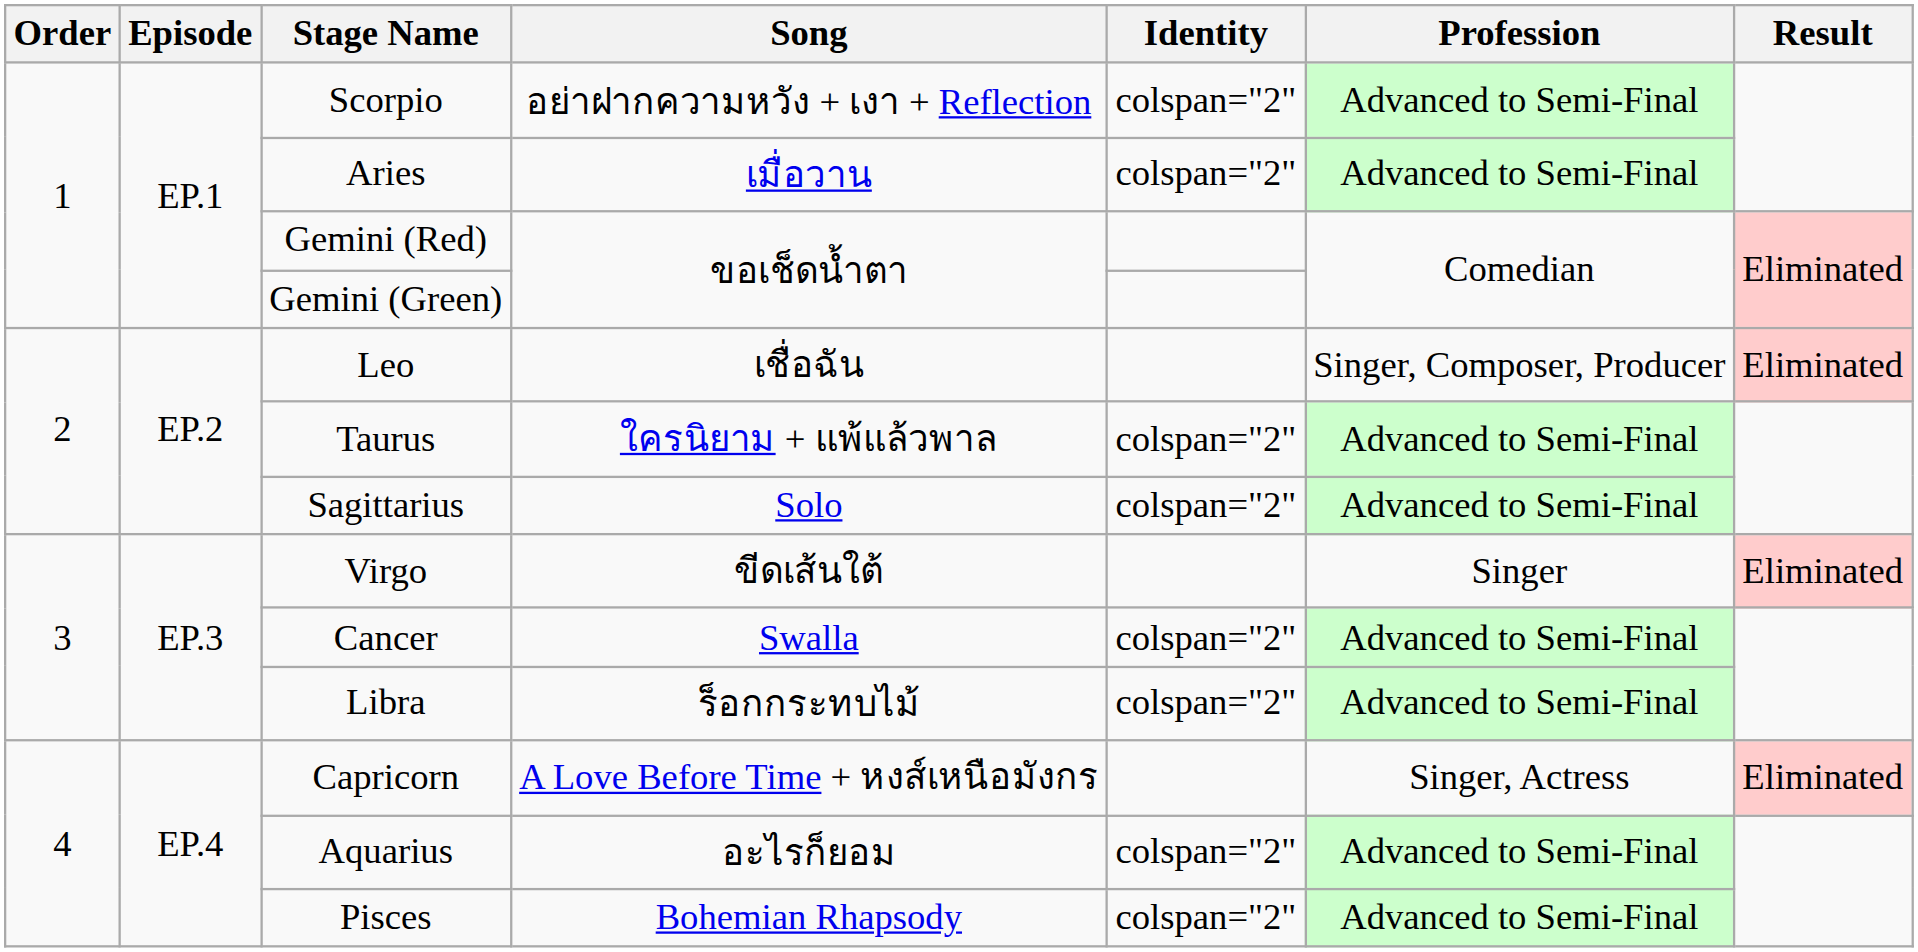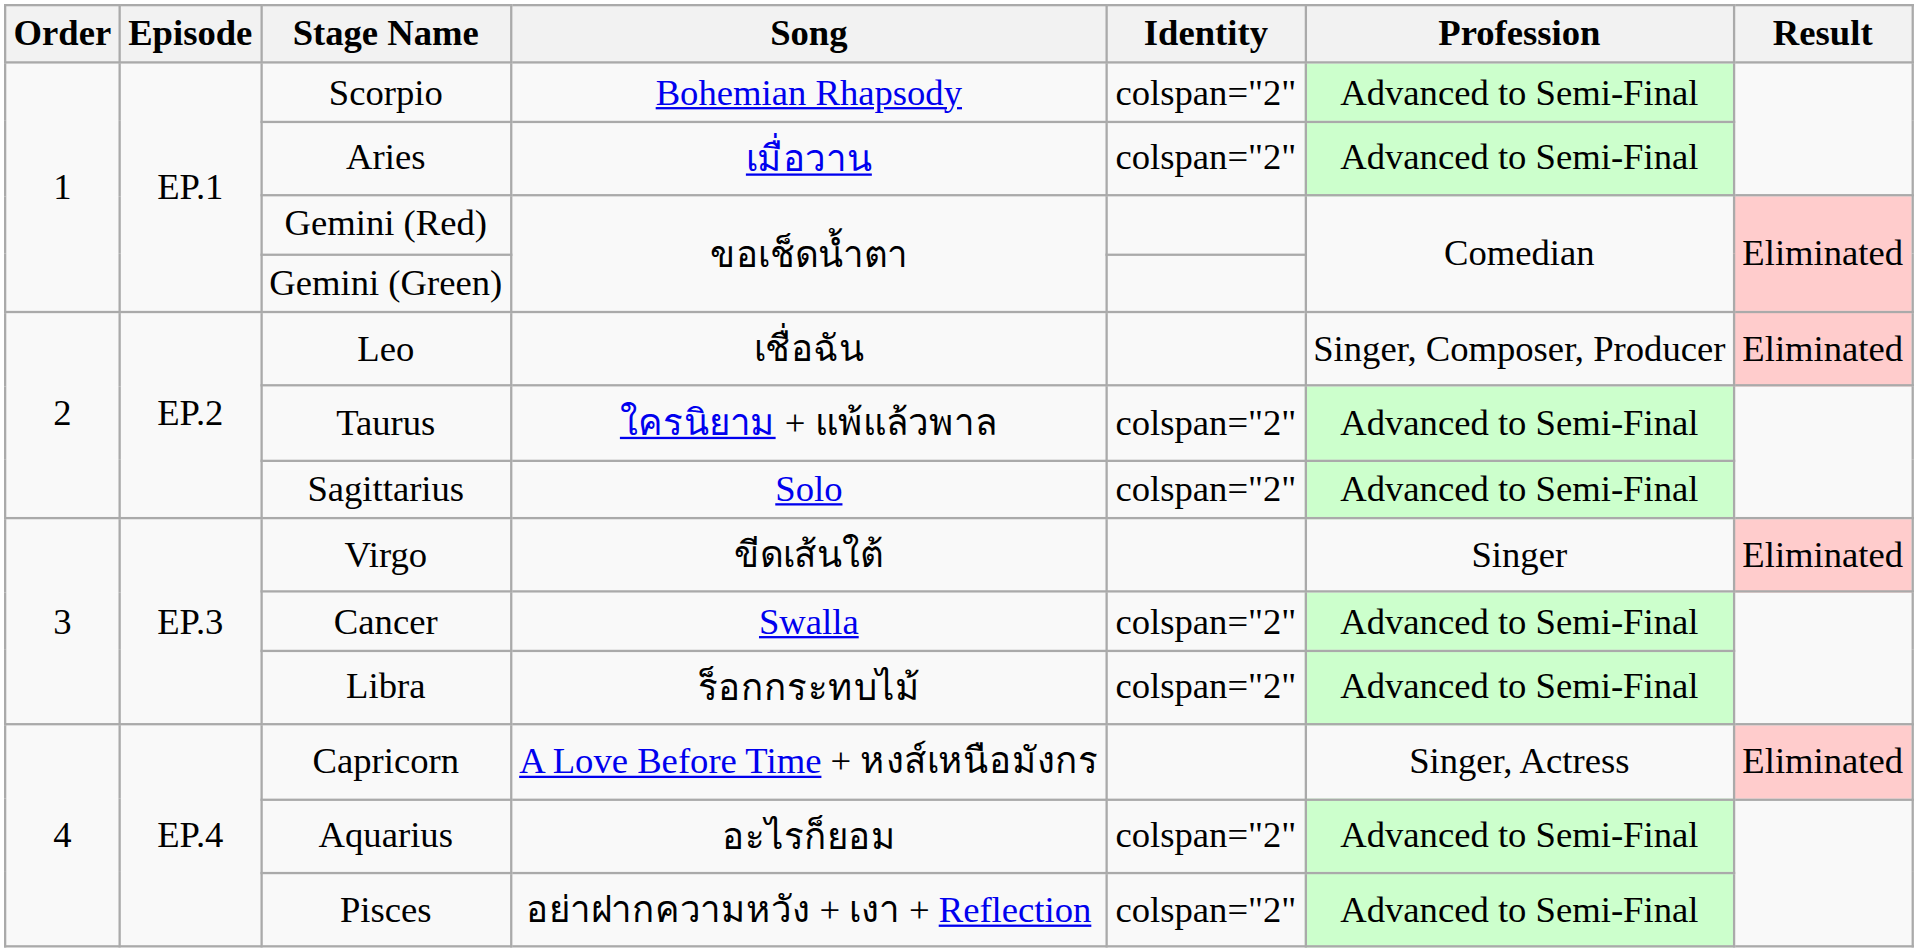(809, 100) อย่าฝากความหวัง + เงา + Reflection -> (809, 91) Bohemian Rhapsody
(809, 917) Bohemian Rhapsody -> (809, 910) อย่าฝากความหวัง + เงา + Reflection
